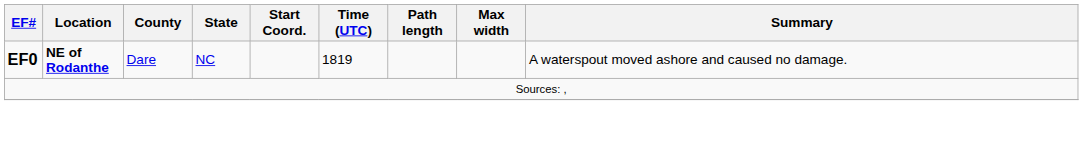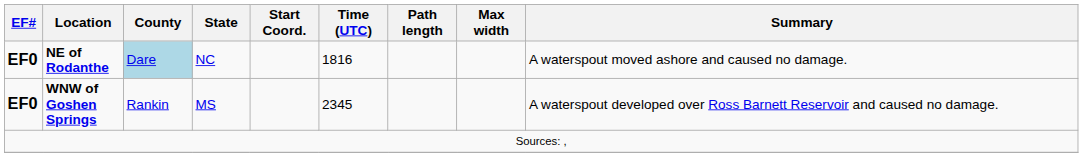(141, 59) no background -> (141, 59) lightblue background
(337, 59) 1819 -> (337, 59) 1816
+ row: (72, 104)
